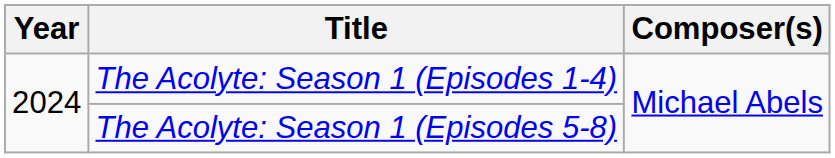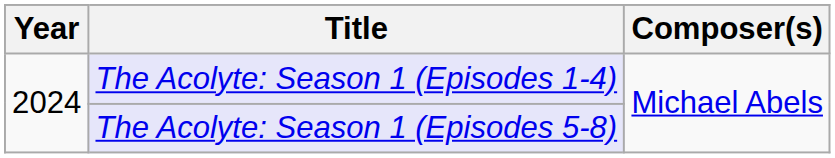(356, 78) no background -> (356, 78) lavender background
(356, 127) no background -> (356, 127) lavender background
